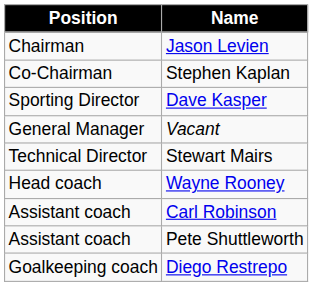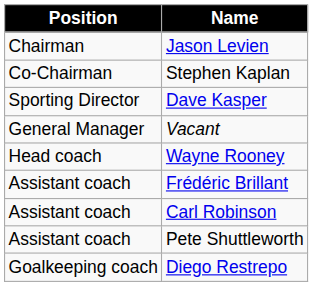- row: (219, 156)
+ row: (227, 184)
